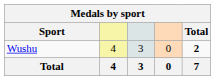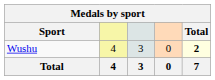(196, 49) no background -> (196, 49) lightyellow background
